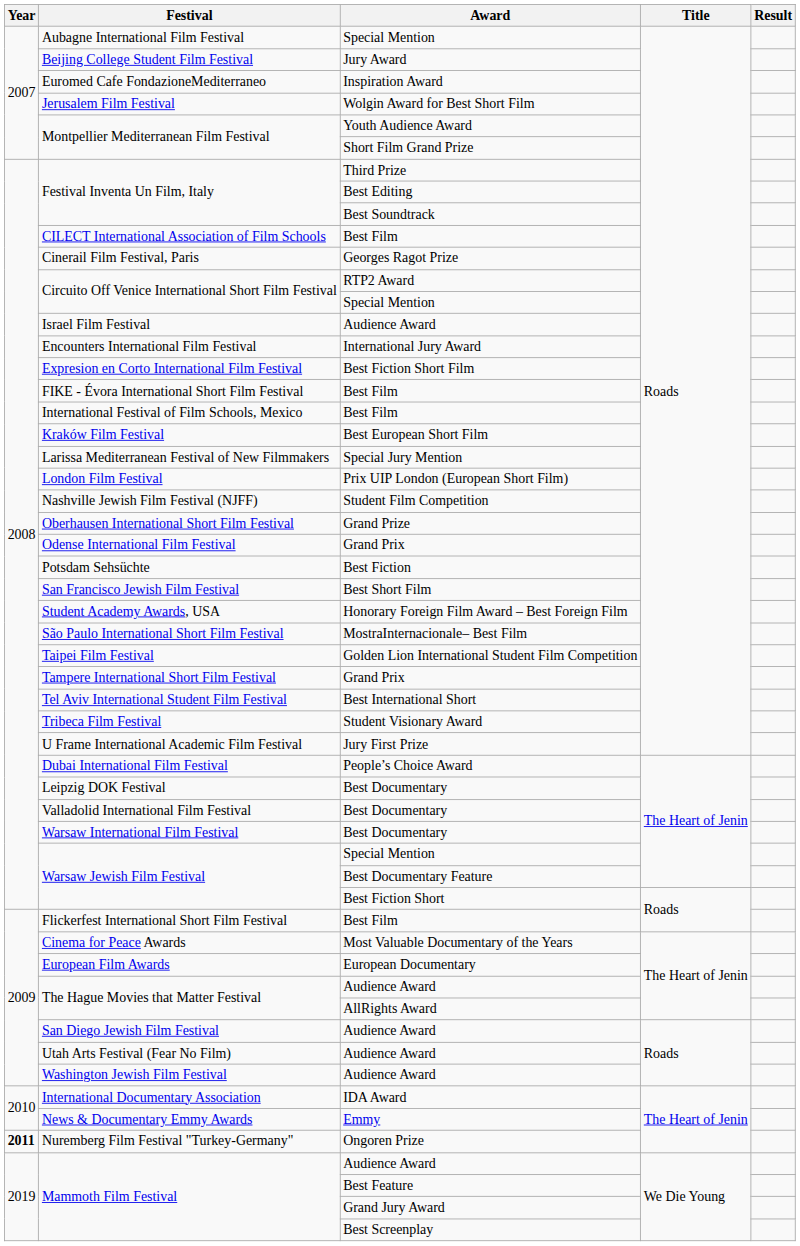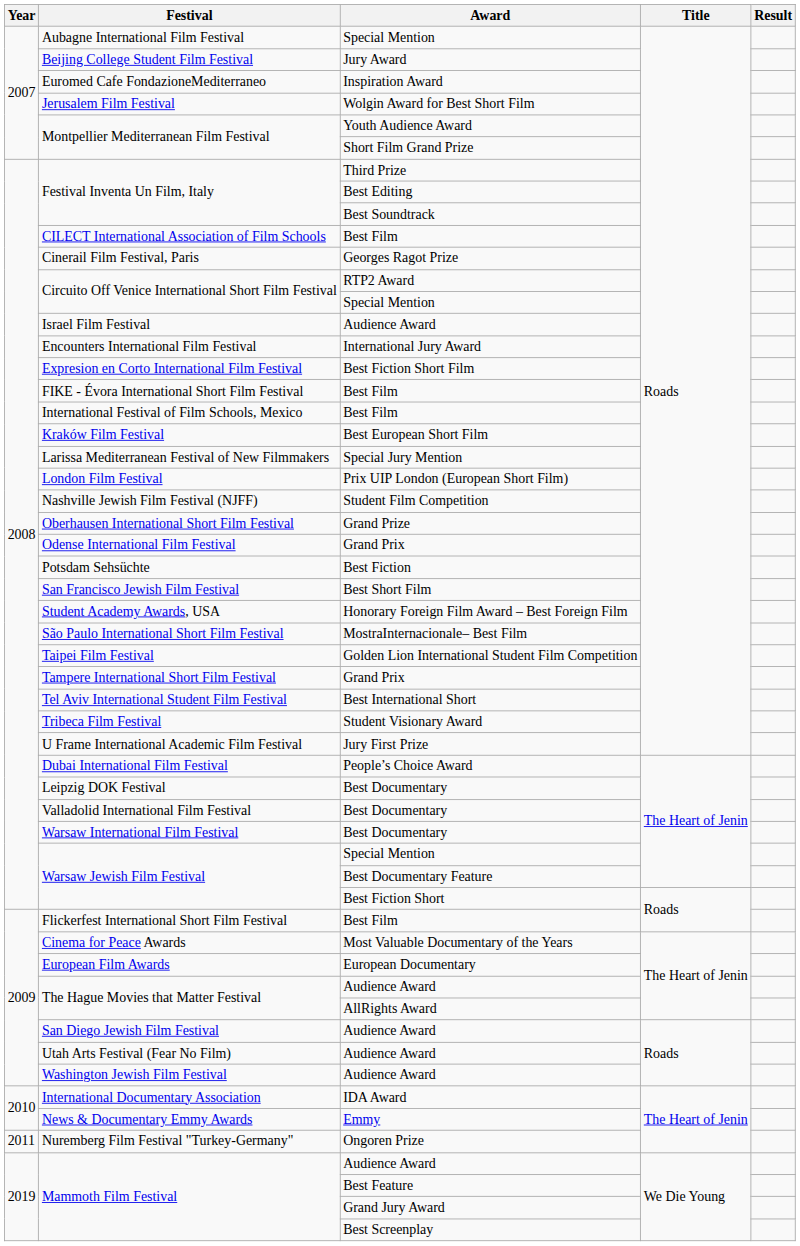(21, 1141) bold -> (21, 1141) normal
